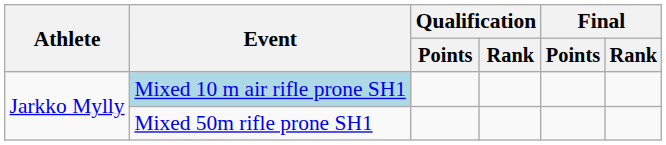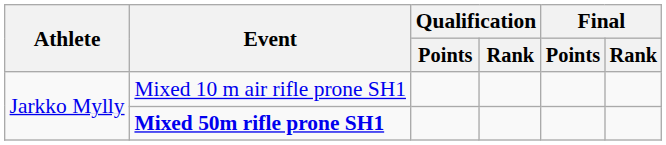(270, 89) lightblue background -> (270, 89) no background
(254, 123) normal -> (259, 123) bold
